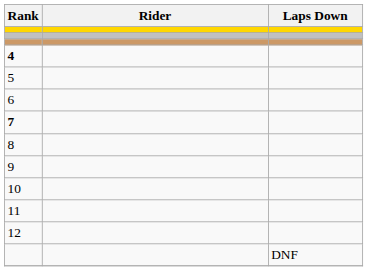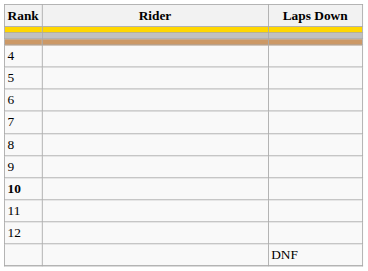(11, 56) bold -> (11, 56) normal
(11, 122) bold -> (11, 122) normal
(14, 188) normal -> (14, 188) bold
